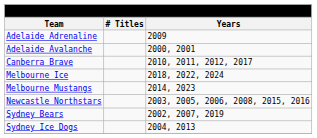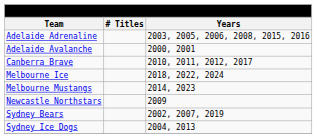(157, 37) 2009 -> (229, 37) 2003, 2005, 2006, 2008, 2015, 2016
(229, 101) 2003, 2005, 2006, 2008, 2015, 2016 -> (157, 101) 2009
